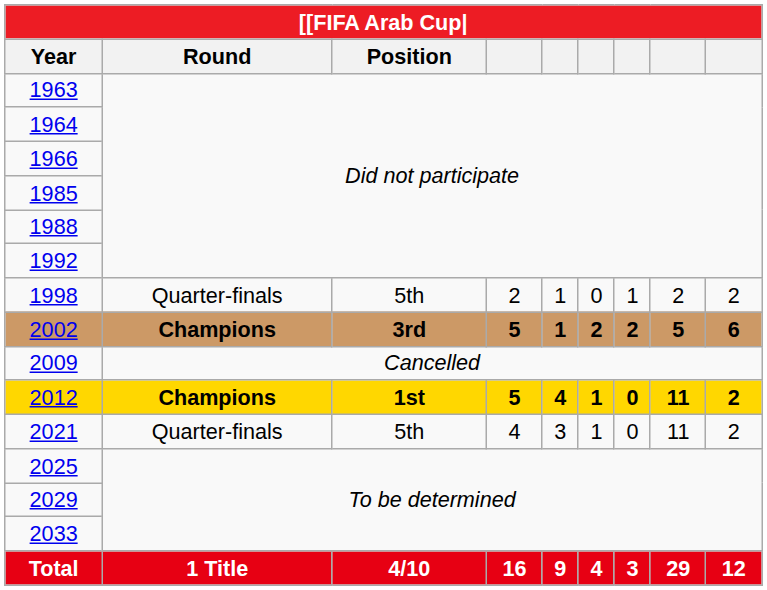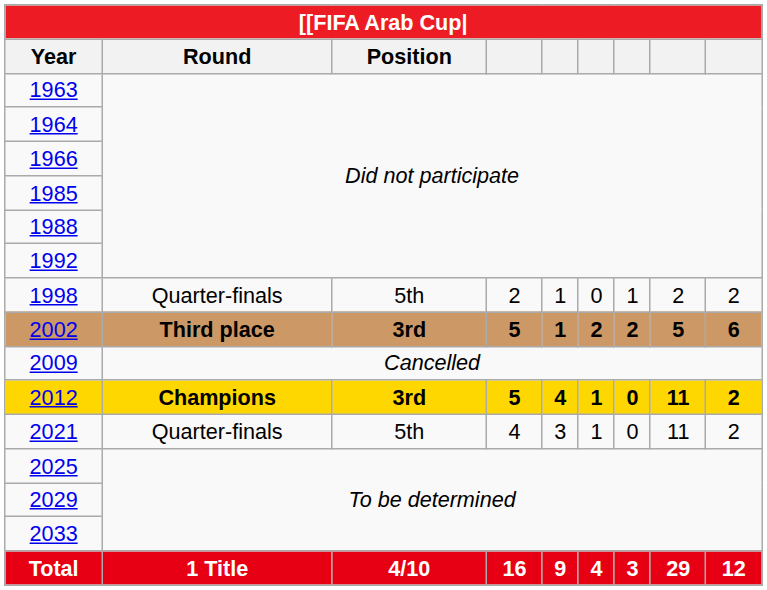(217, 329) Champions -> (217, 329) Third place
(409, 398) 1st -> (409, 398) 3rd
